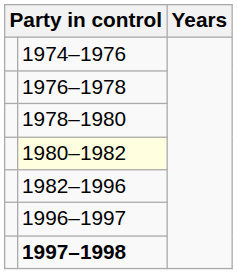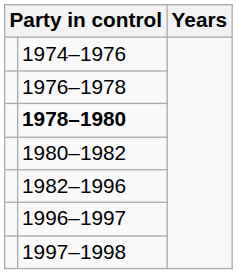(74, 119) normal -> (74, 119) bold
(74, 152) lightyellow background -> (74, 152) no background
(74, 251) bold -> (74, 251) normal
